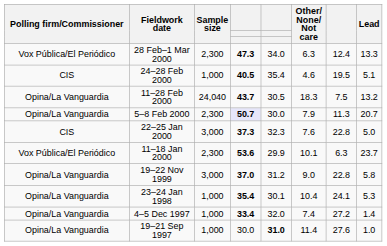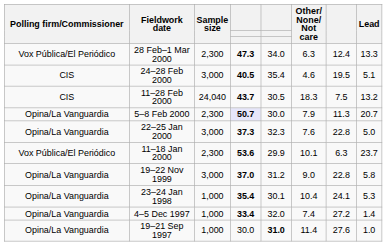(212, 76) 1,000 -> (212, 76) 3,000
(67, 97) Opina/La Vanguardia -> (67, 97) CIS
(67, 132) CIS -> (67, 132) Opina/La Vanguardia
